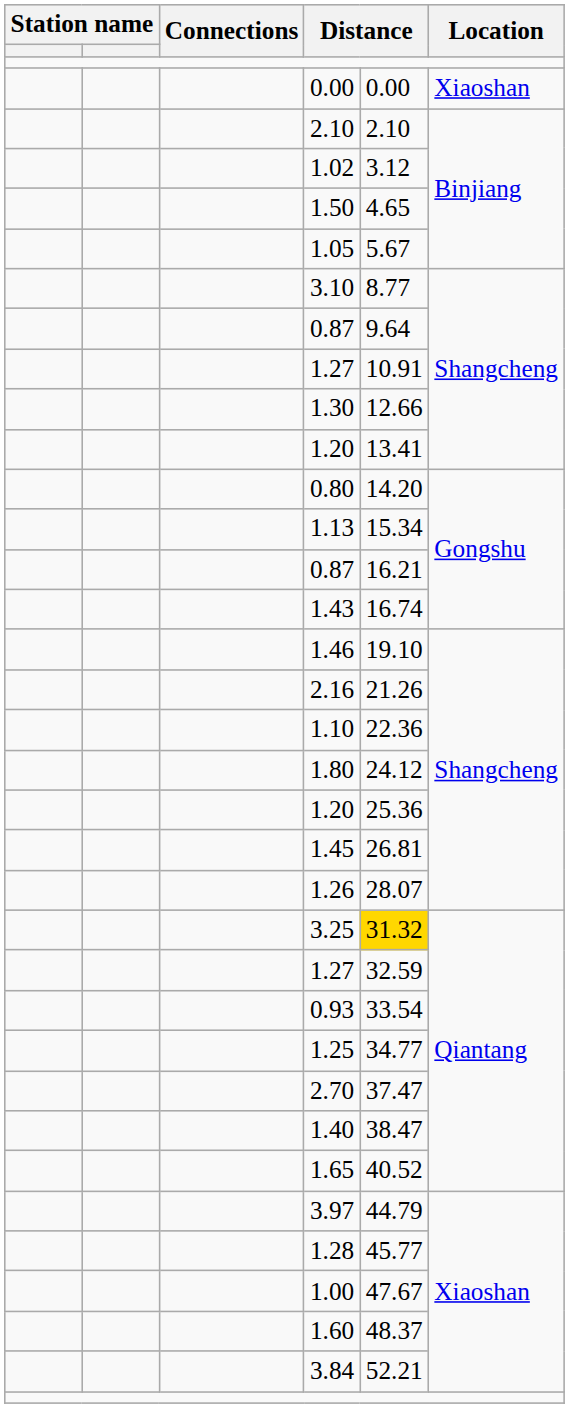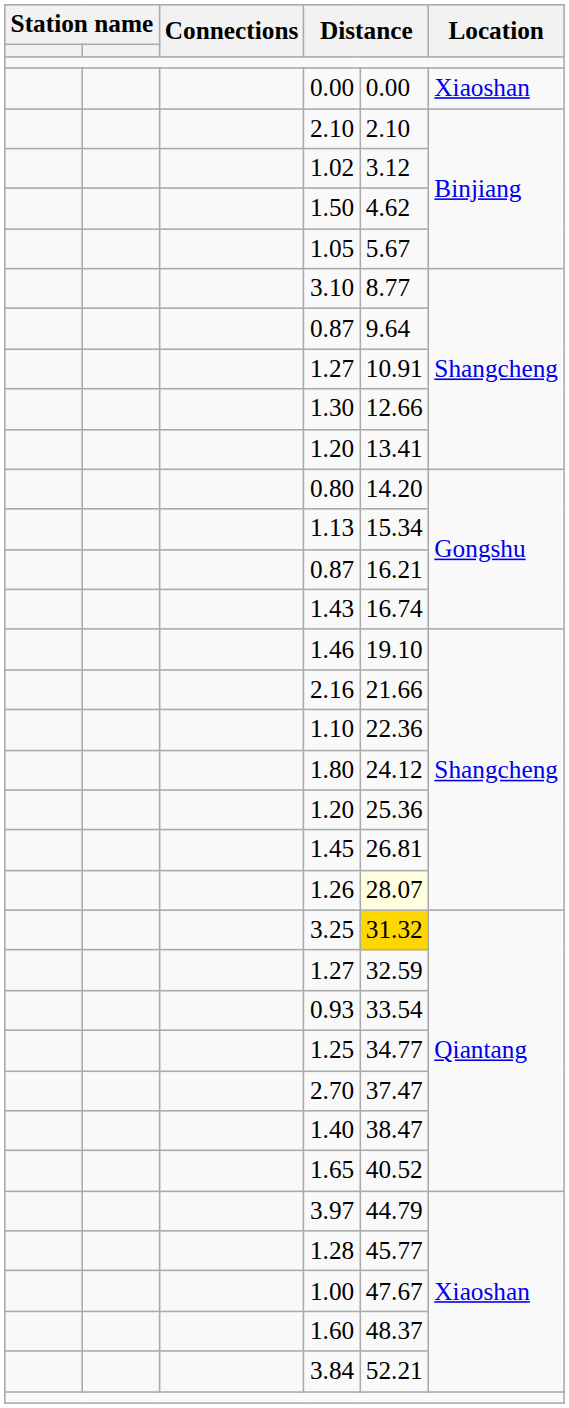(388, 208) 4.65 -> (388, 208) 4.62
(394, 689) 21.26 -> (394, 689) 21.66
(394, 889) no background -> (394, 889) lightyellow background
